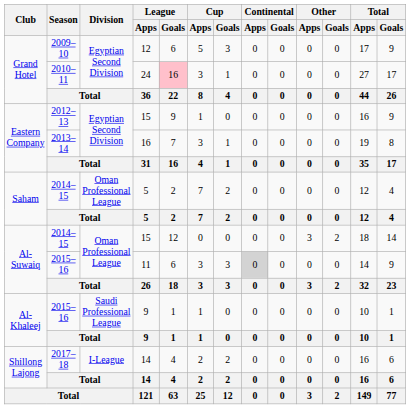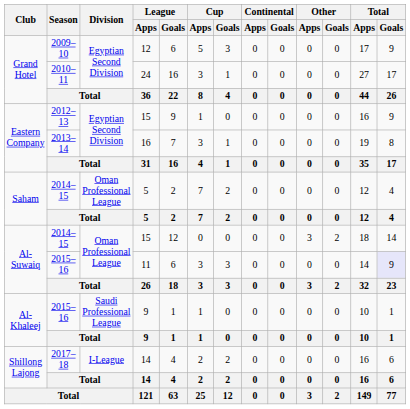(173, 75) pink background -> (173, 75) no background
(255, 264) lightgrey background -> (255, 264) no background
(391, 264) no background -> (391, 264) lavender background
